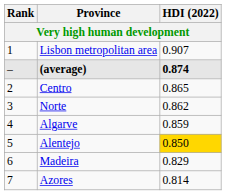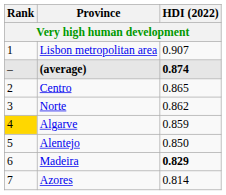(10, 124) no background -> (10, 124) gold background
(176, 143) gold background -> (176, 143) no background
(176, 161) normal -> (176, 161) bold
